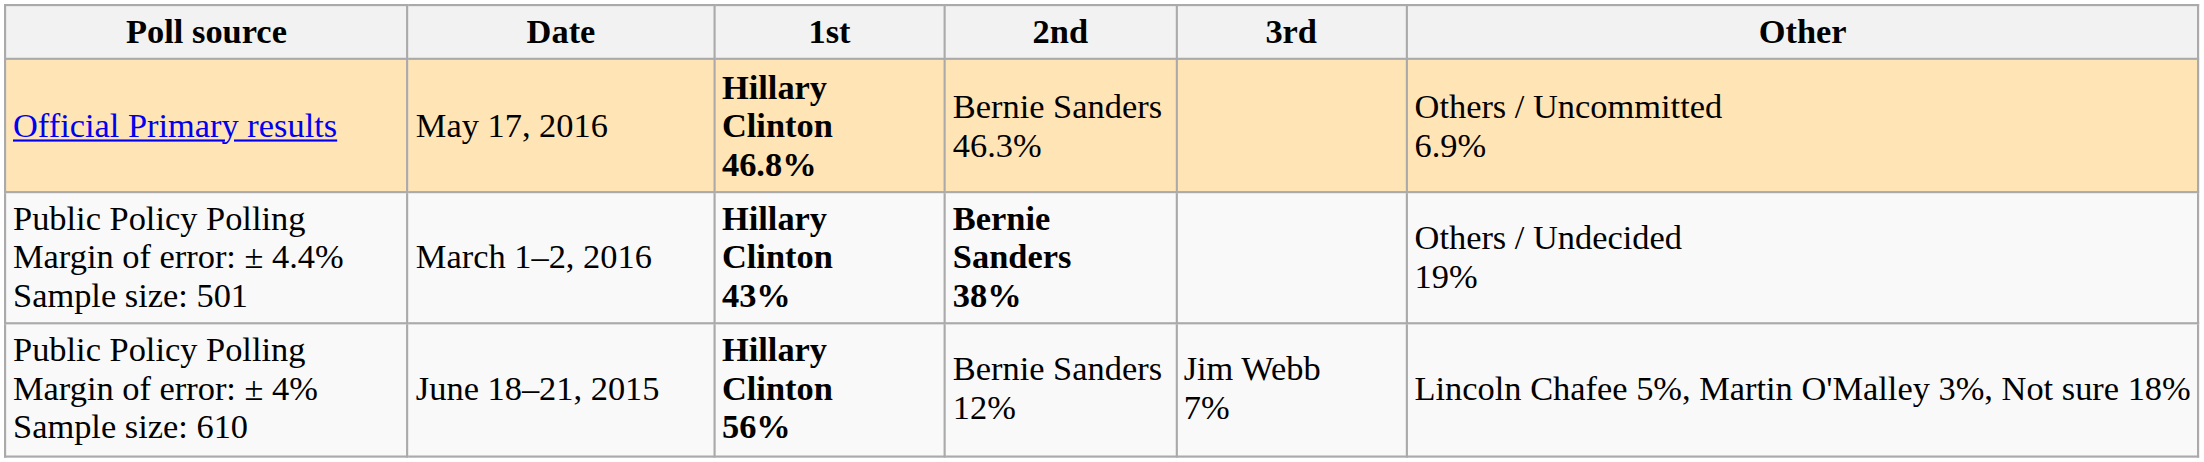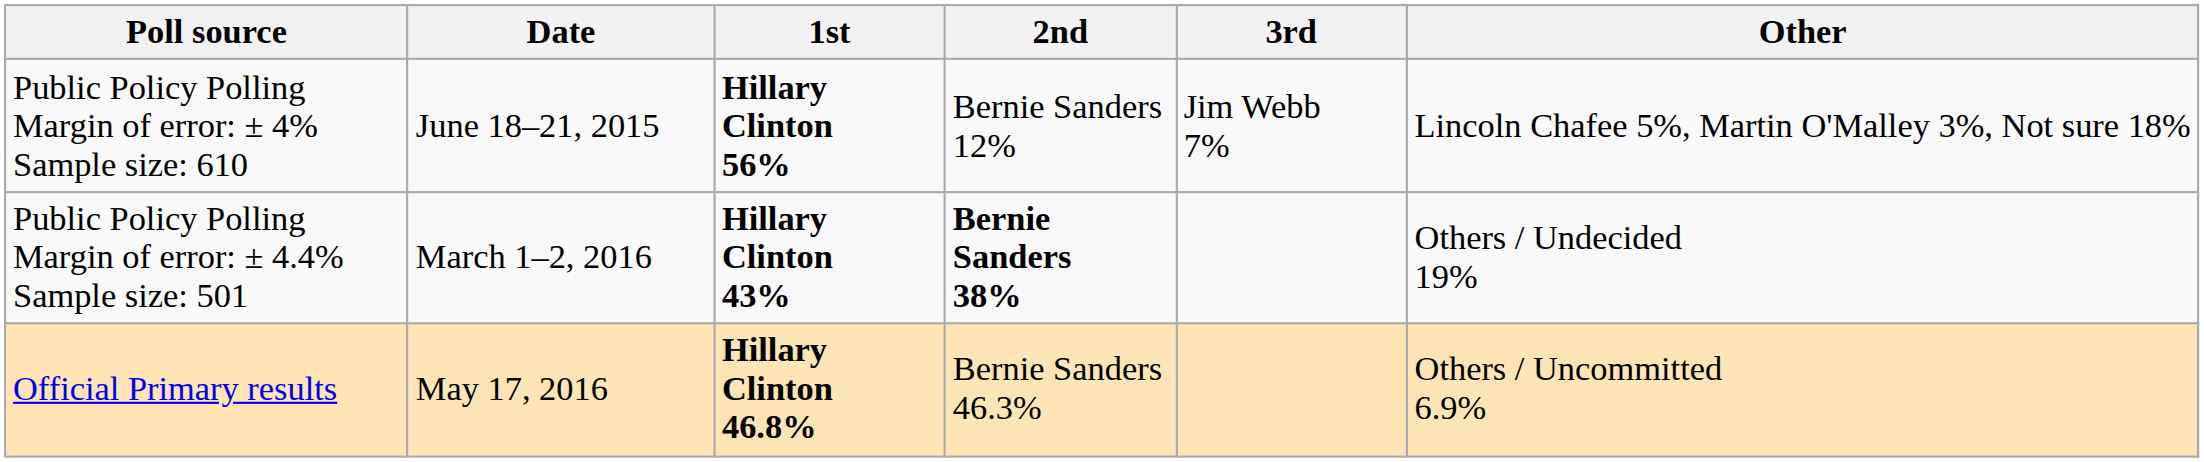rows swapped: (175, 125) <-> (165, 388)
